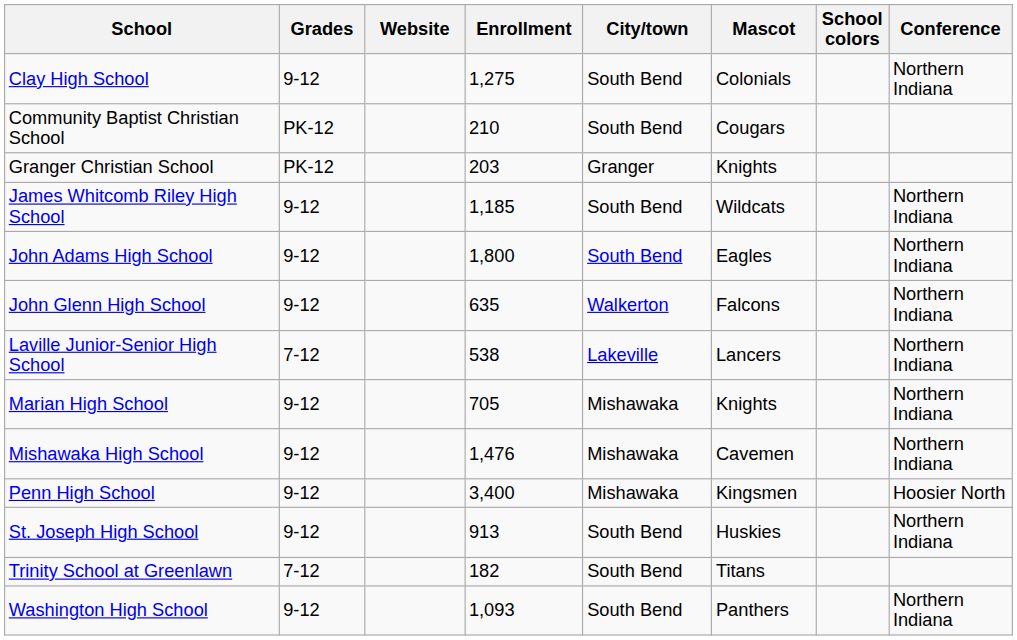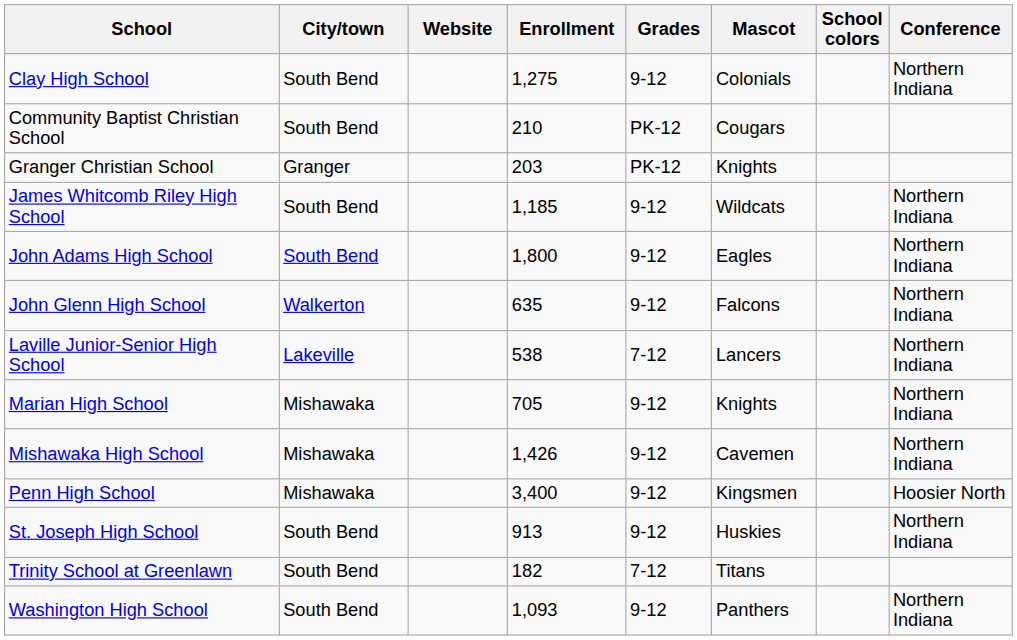columns swapped: (647, 29) <-> (322, 29)
(492, 453) 1,476 -> (535, 453) 1,426
